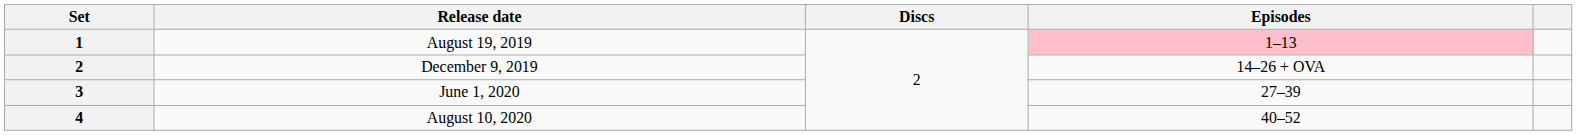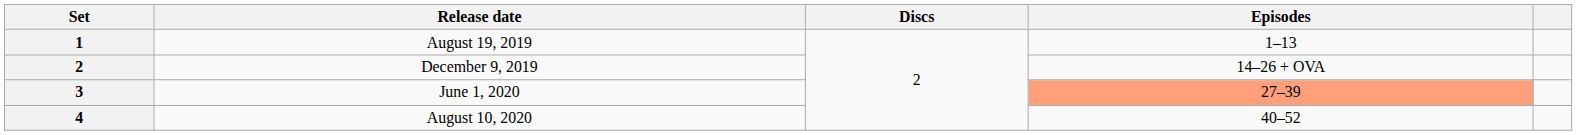(1281, 42) pink background -> (1281, 42) no background
(1281, 92) no background -> (1281, 92) lightsalmon background
